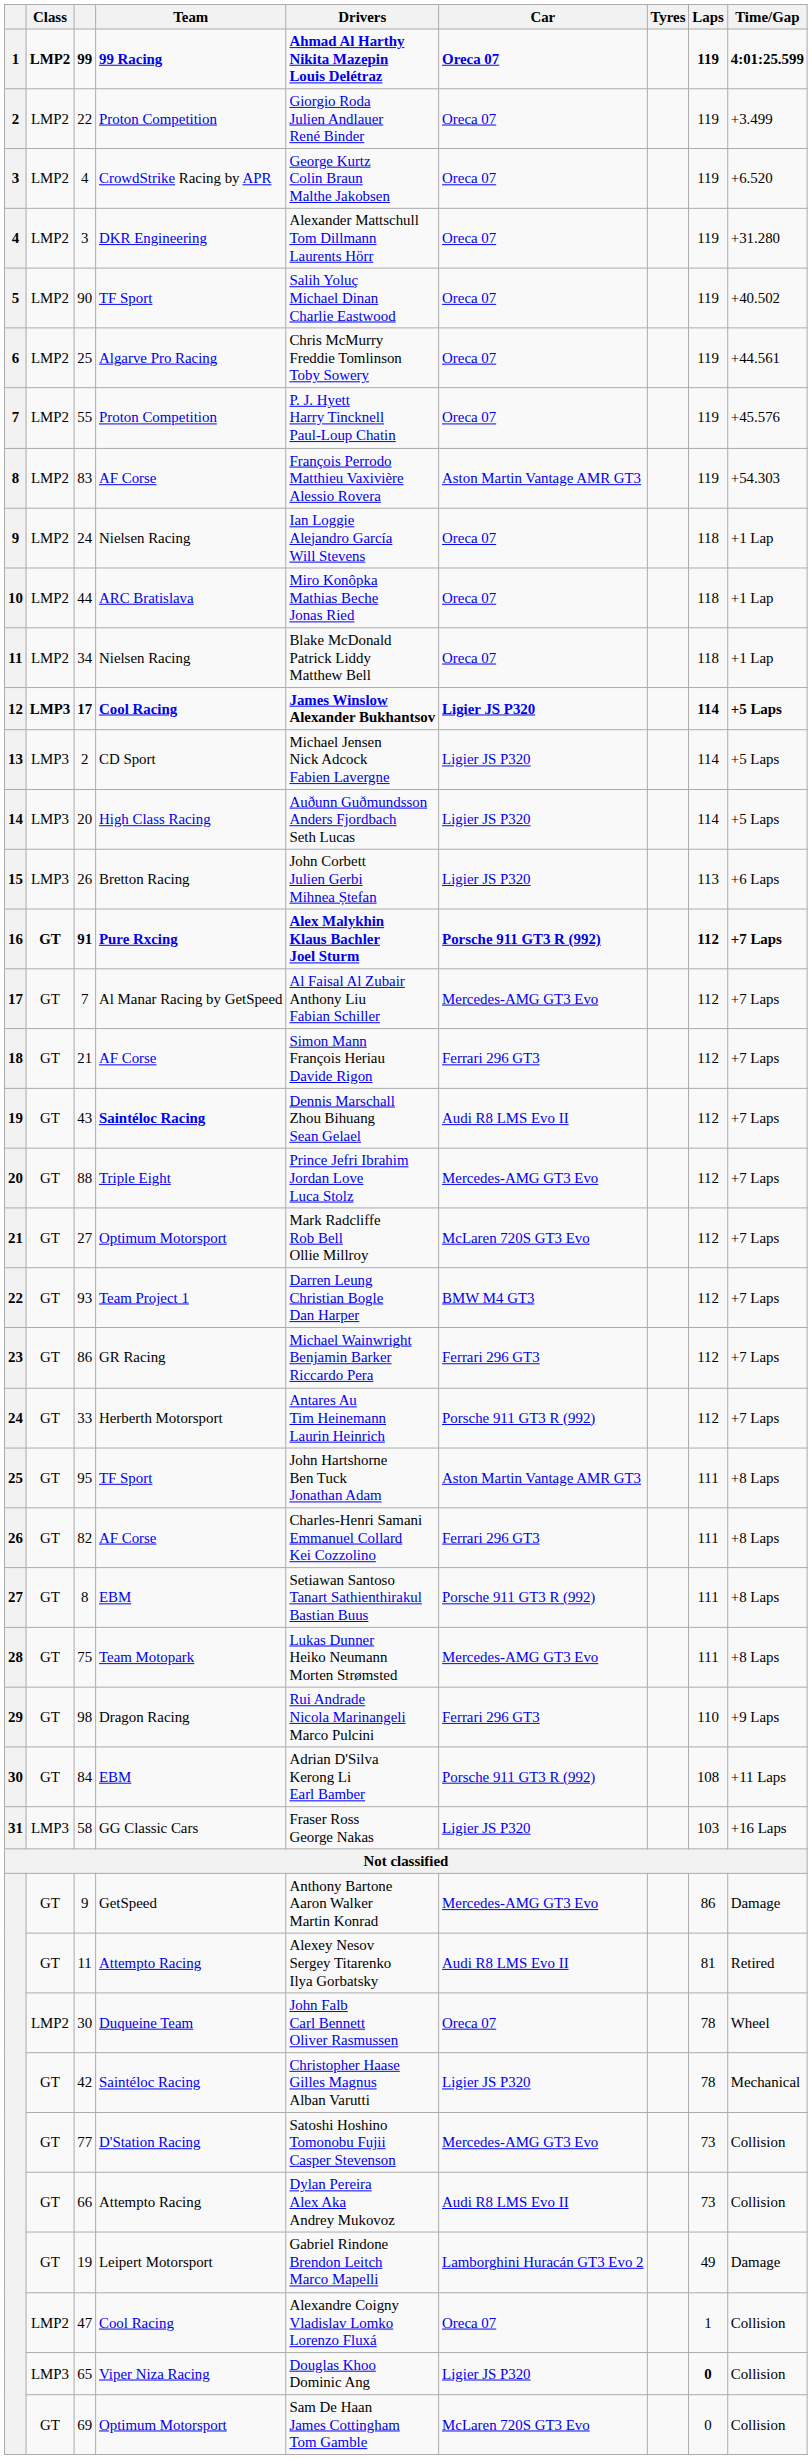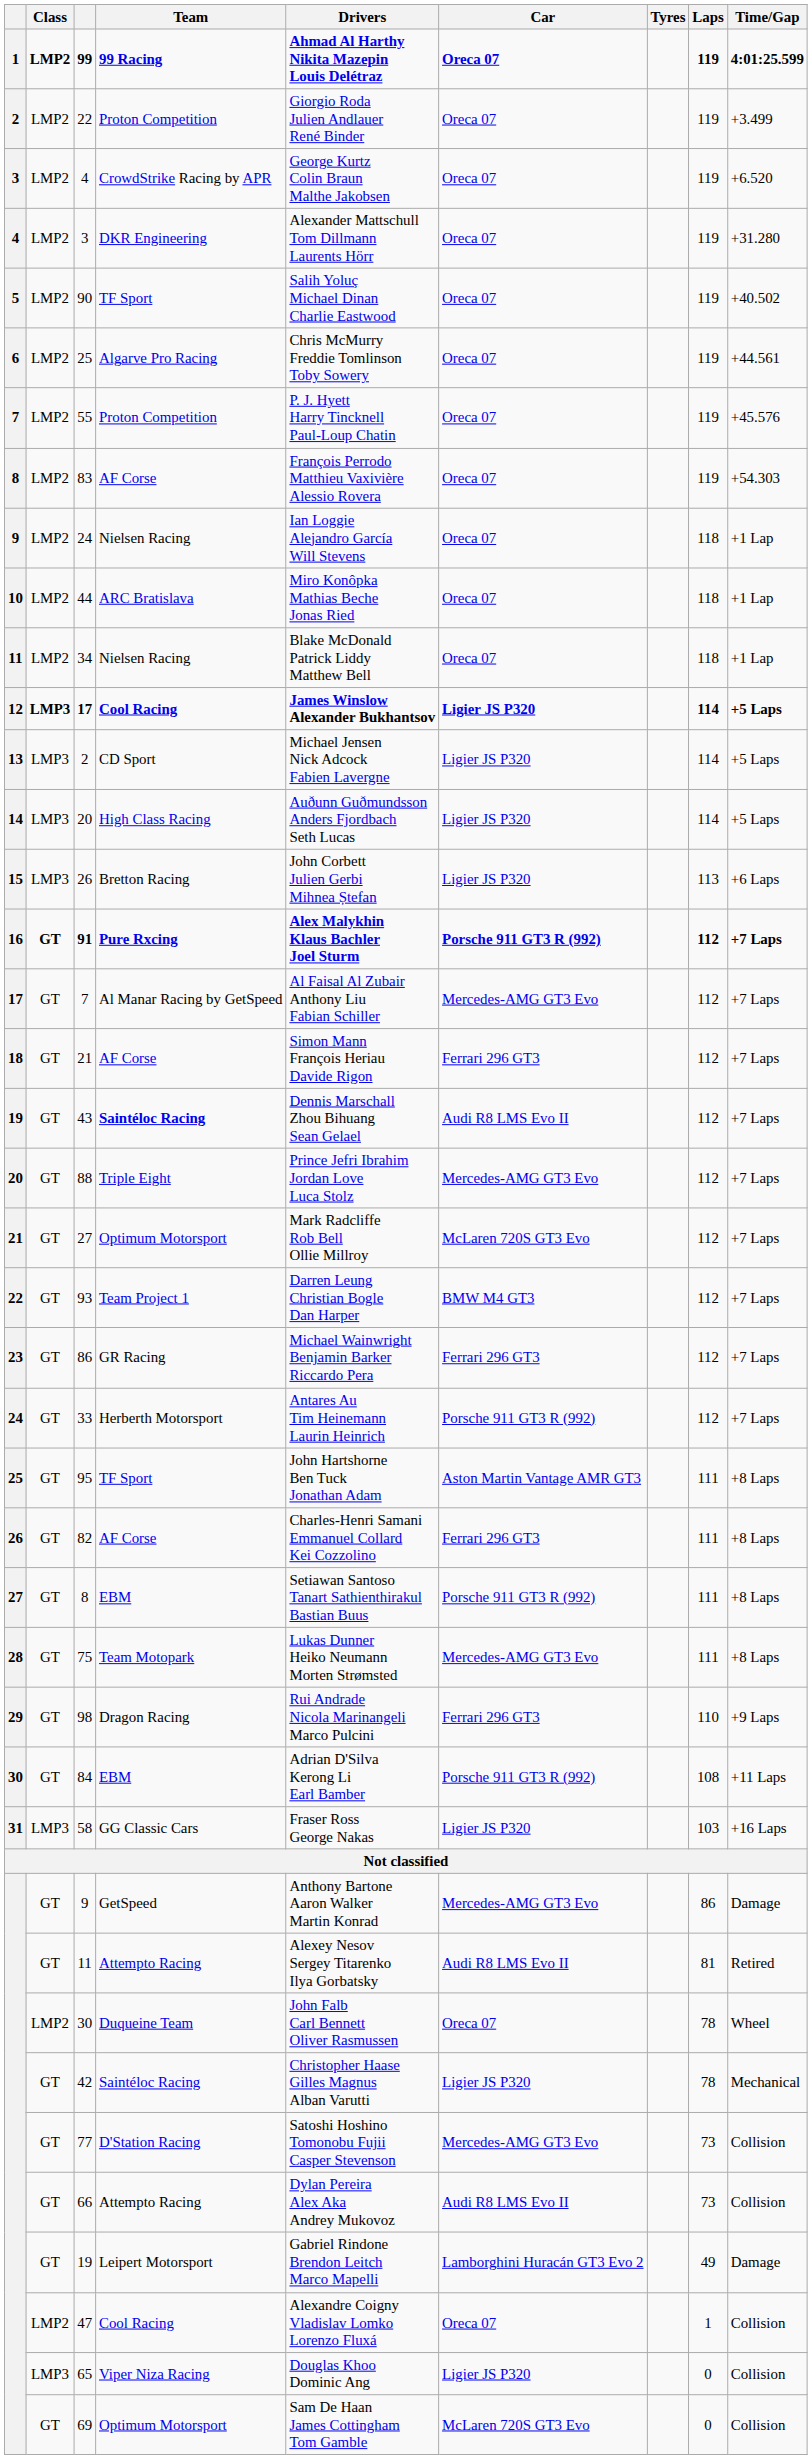(542, 478) Aston Martin Vantage AMR GT3 -> (469, 478) Oreca 07
(708, 2373) bold -> (708, 2373) normal
